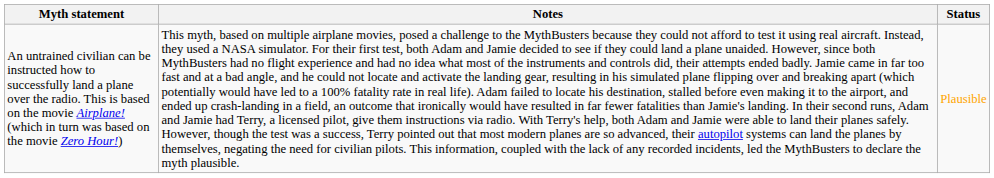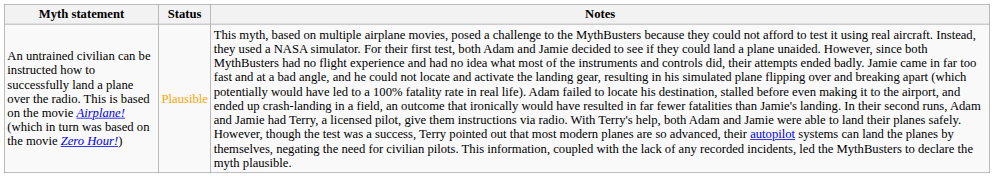columns swapped: (963, 14) <-> (548, 14)
